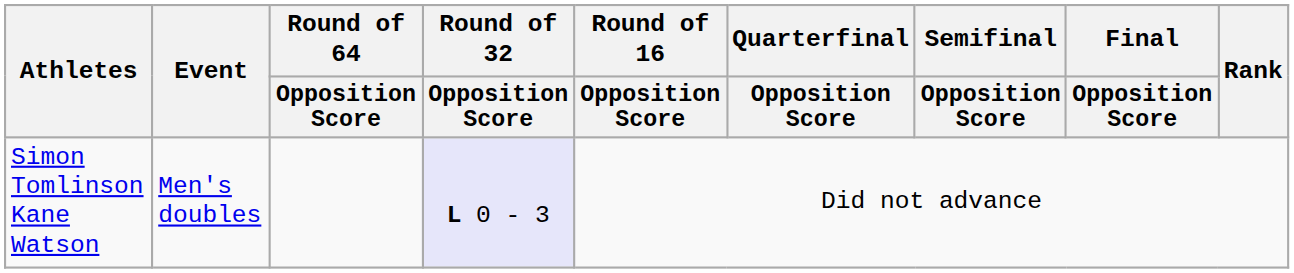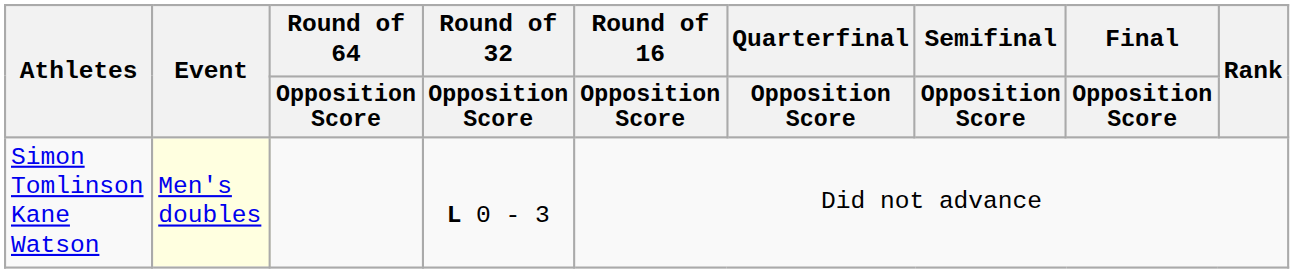(210, 202) no background -> (210, 202) lightyellow background
(498, 217) lavender background -> (498, 217) no background
